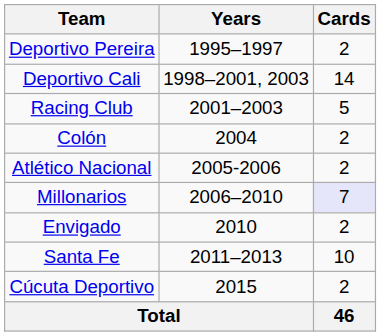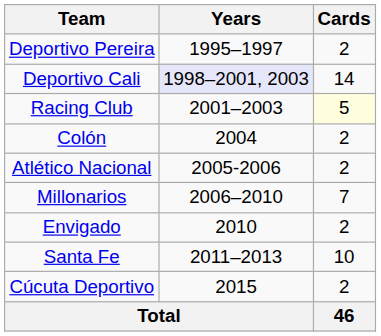(236, 78) no background -> (236, 78) lavender background
(344, 108) no background -> (344, 108) lightyellow background
(344, 197) lavender background -> (344, 197) no background
